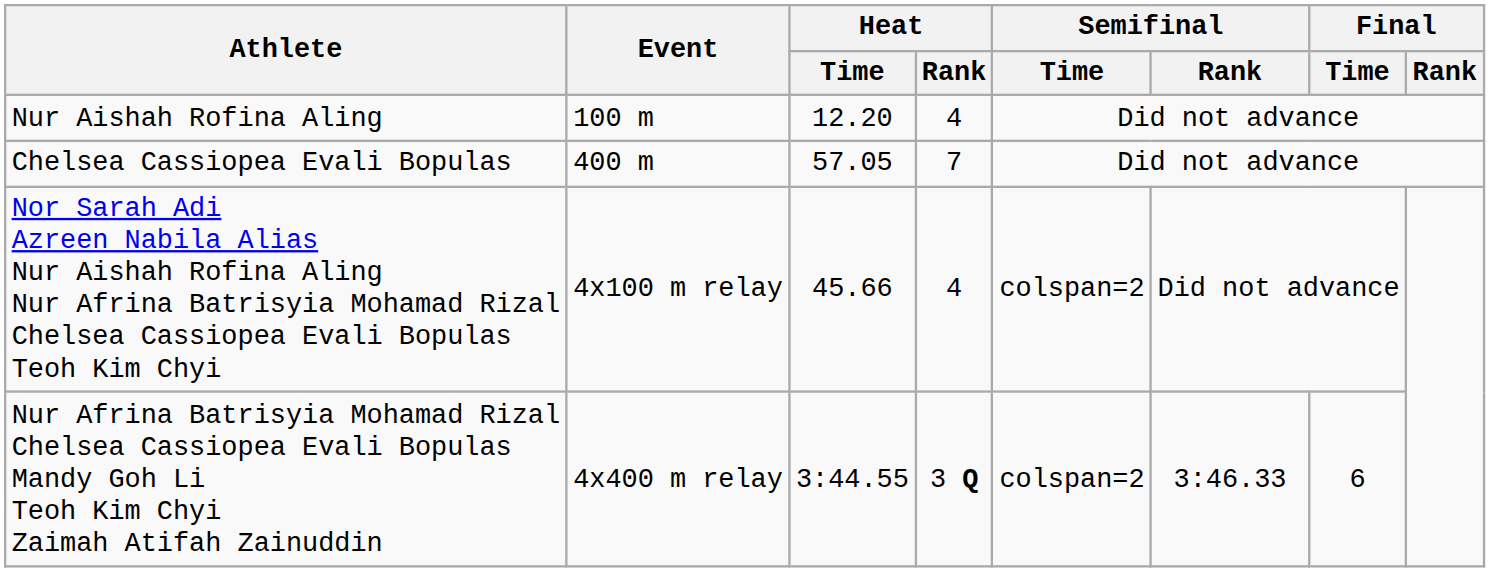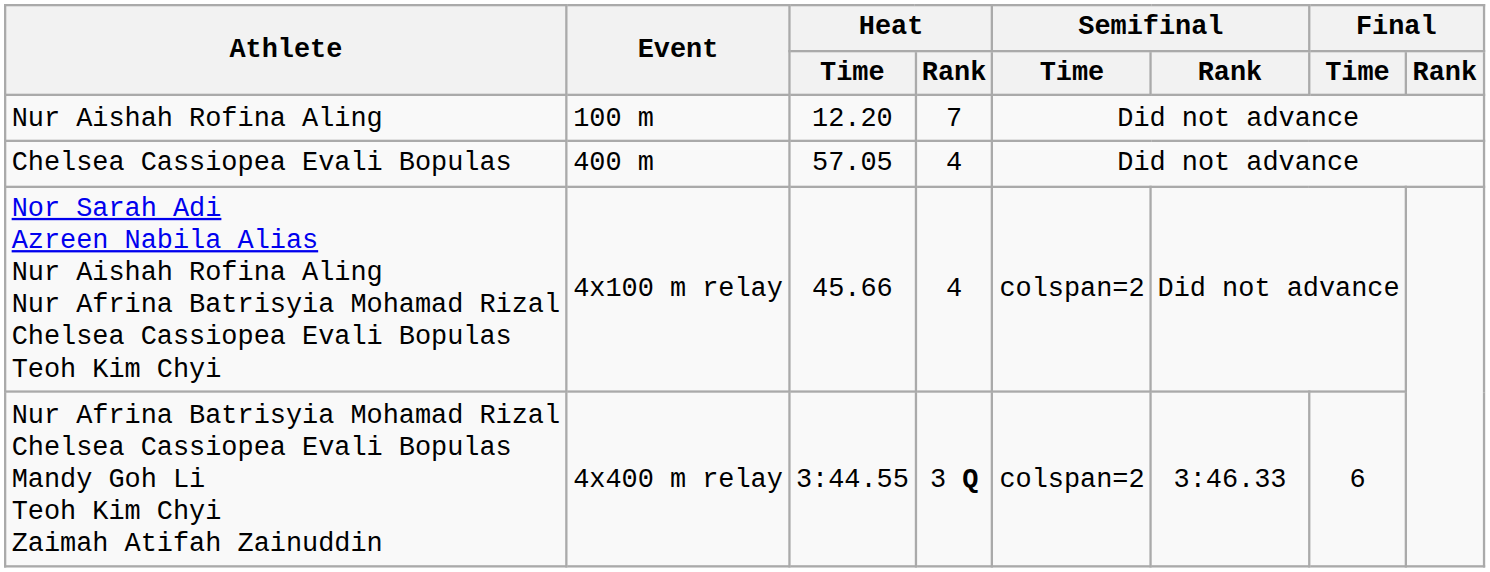(954, 118) 4 -> (954, 118) 7
(954, 163) 7 -> (954, 163) 4
